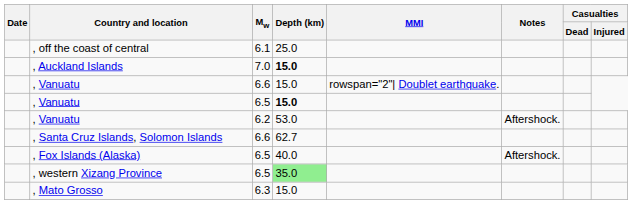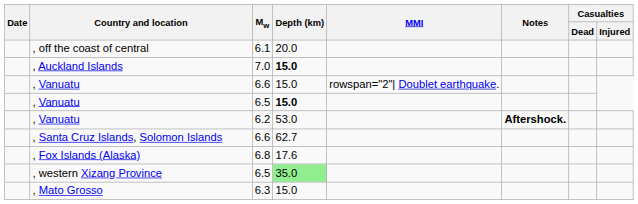(286, 48) 25.0 -> (286, 48) 20.0
(532, 119) normal -> (535, 119) bold
+ row: (86, 155)
- row: (86, 155)
